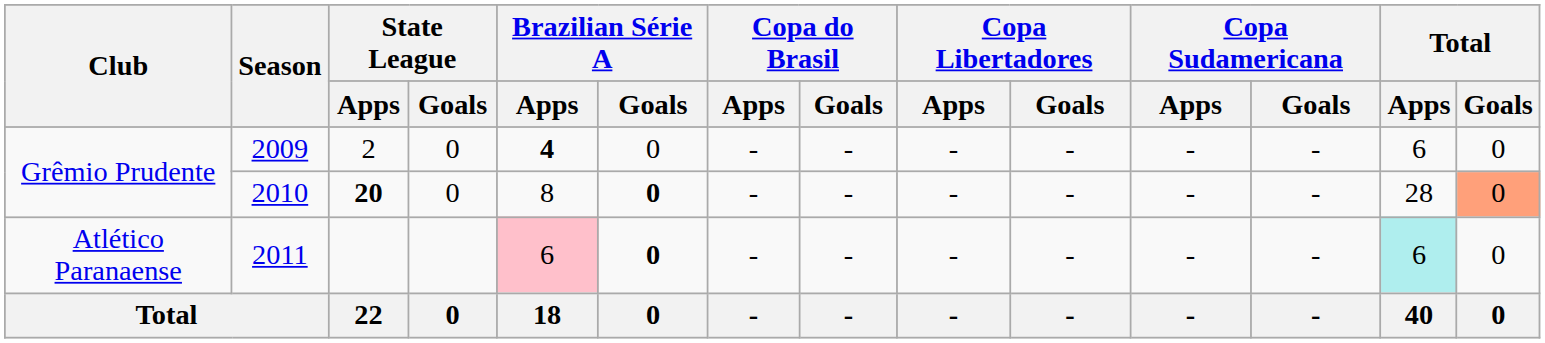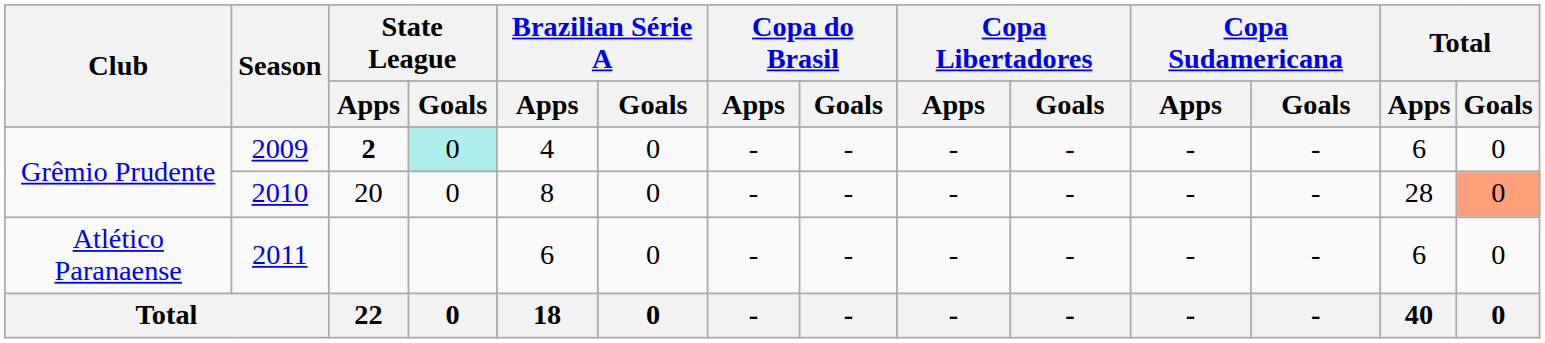(368, 148) normal -> (368, 148) bold
(453, 148) no background -> (453, 148) paleturquoise background
(547, 148) bold -> (547, 148) normal
(368, 193) bold -> (368, 193) normal
(653, 193) bold -> (653, 193) normal
(547, 254) pink background -> (547, 254) no background
(653, 254) bold -> (653, 254) normal
(1419, 254) paleturquoise background -> (1419, 254) no background
